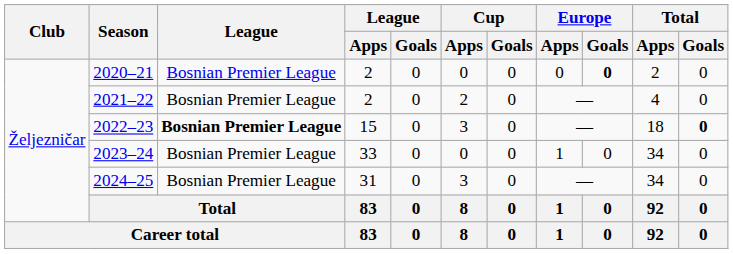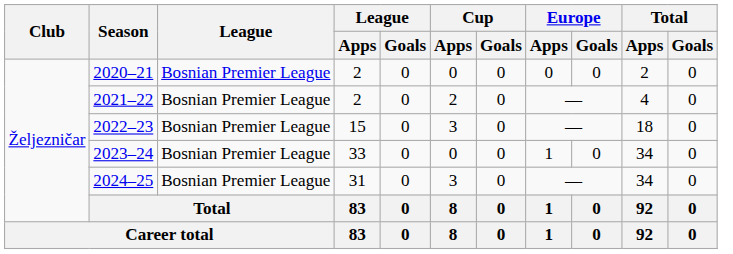(607, 72) bold -> (597, 72) normal
(251, 126) bold -> (246, 126) normal
(703, 126) bold -> (692, 126) normal
